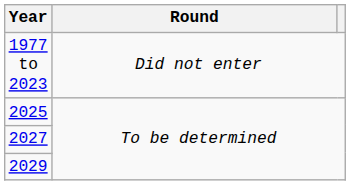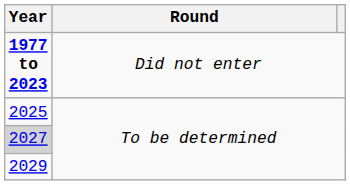(28, 65) normal -> (28, 65) bold
(28, 139) no background -> (28, 139) lightgrey background
